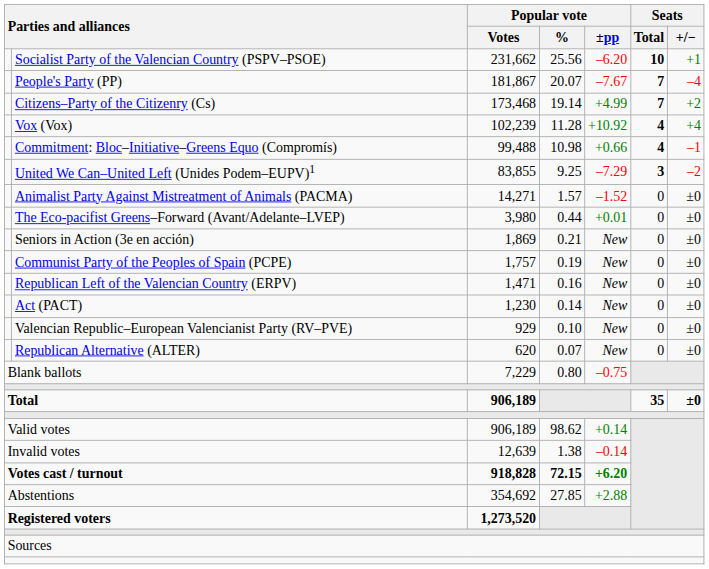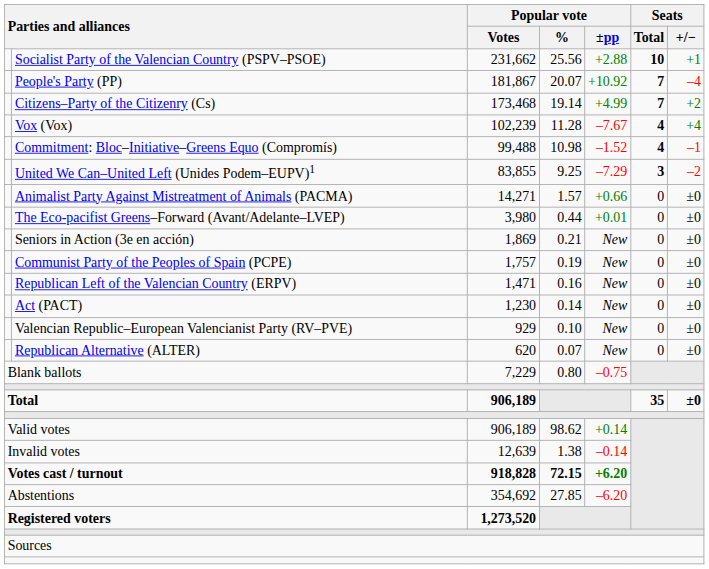(612, 59) –6.20 -> (611, 59) +2.88
(612, 81) –7.67 -> (608, 81) +10.92
(608, 125) +10.92 -> (612, 125) –7.67
(611, 147) +0.66 -> (612, 147) –1.52
(612, 195) –1.52 -> (611, 195) +0.66
(611, 495) +2.88 -> (612, 495) –6.20
